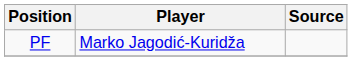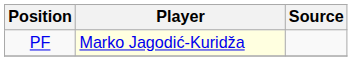(162, 42) no background -> (162, 42) lightyellow background
